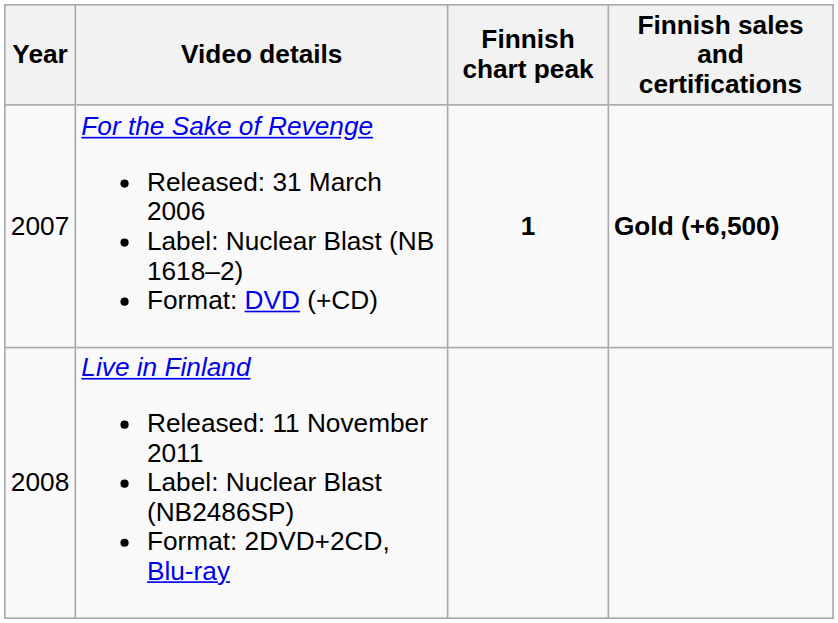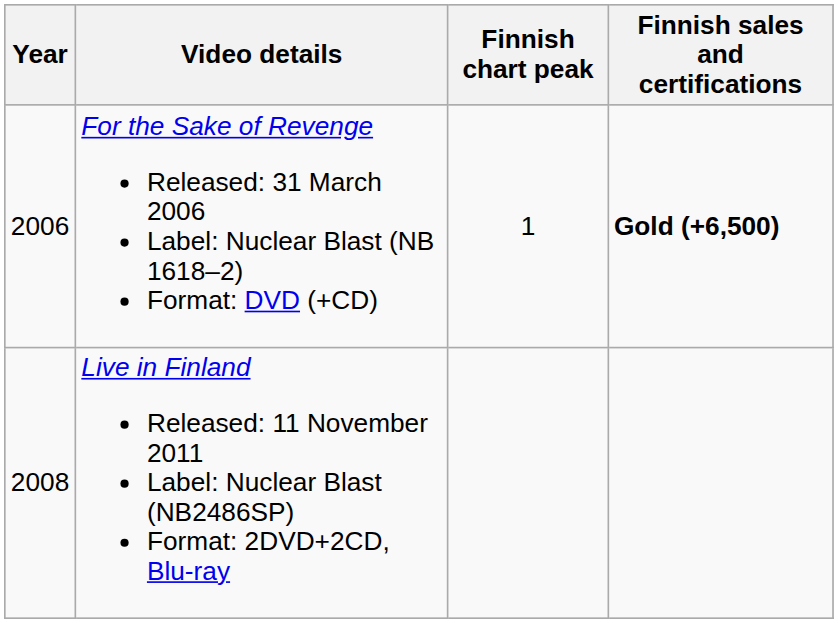(40, 226) 2007 -> (40, 226) 2006
(528, 226) bold -> (528, 226) normal
